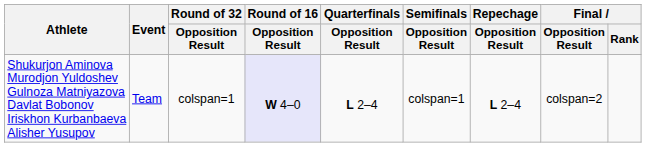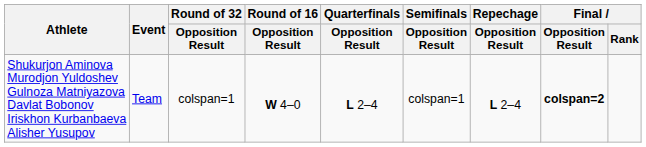(283, 106) lavender background -> (283, 106) no background
(574, 99) normal -> (574, 99) bold
